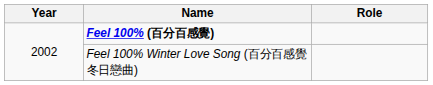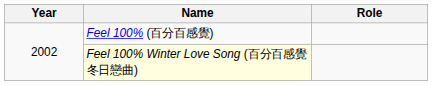(150, 33) bold -> (150, 33) normal
(197, 62) no background -> (197, 62) lightyellow background
